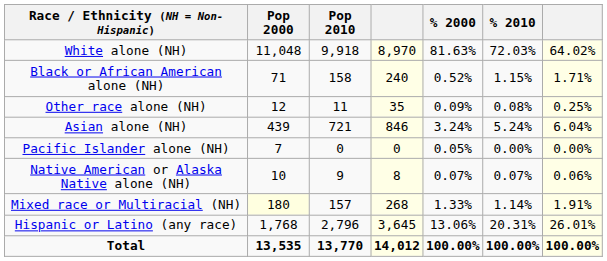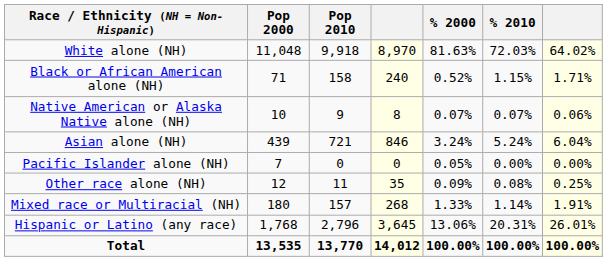rows swapped: (126, 176) <-> (126, 107)
(278, 204) lightyellow background -> (278, 204) no background
